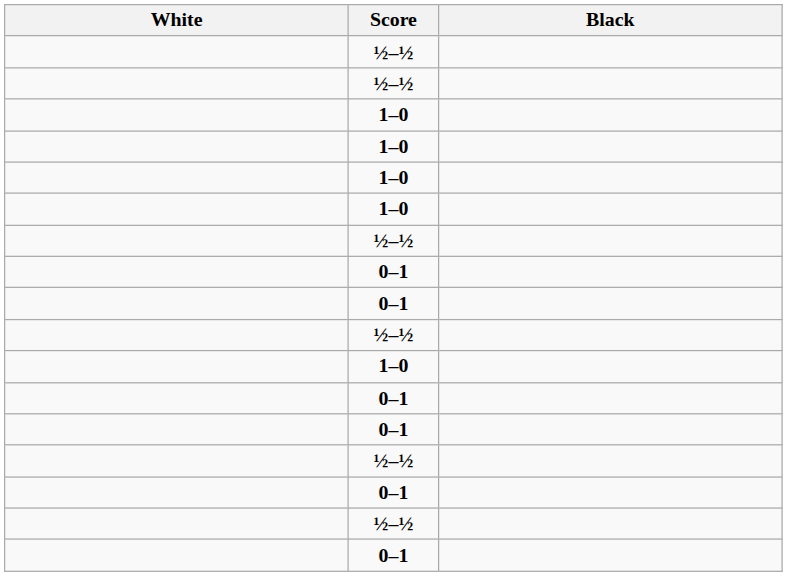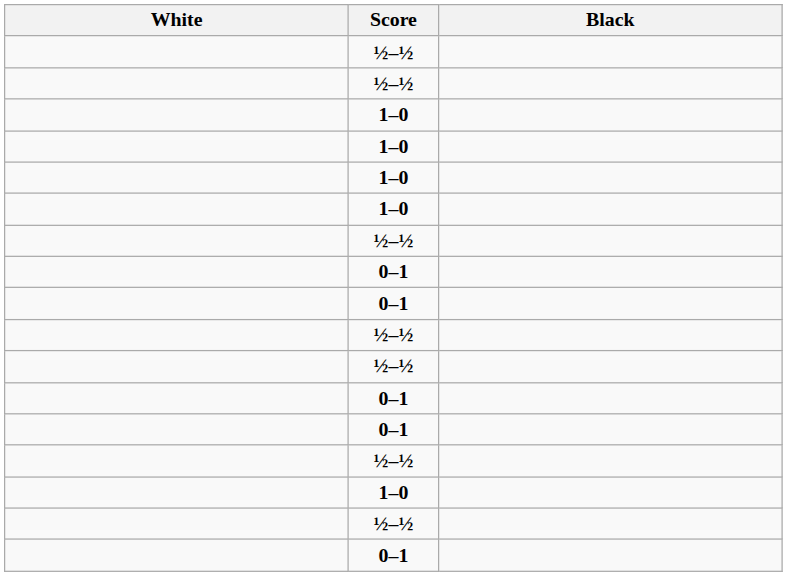(393, 366) 1–0 -> (393, 366) ½–½
(393, 492) 0–1 -> (393, 492) 1–0
